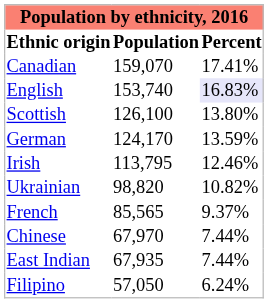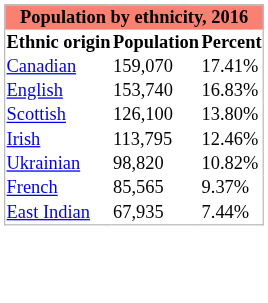(230, 90) lavender background -> (230, 90) no background
- row: (36, 138)
- row: (36, 236)
- row: (36, 284)
